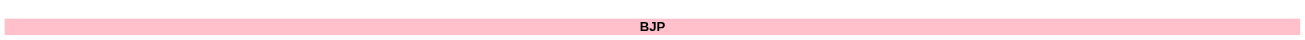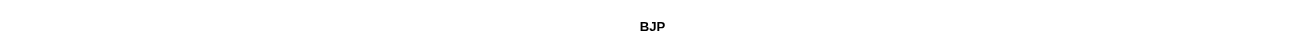(652, 26) pink background -> (652, 26) no background
